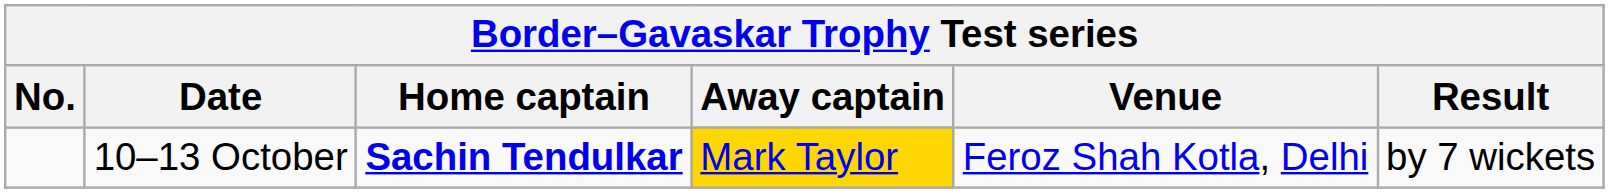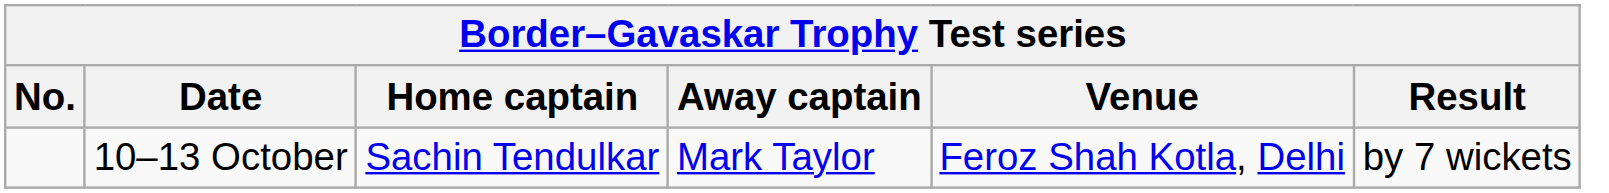(524, 156) bold -> (512, 156) normal
(799, 156) gold background -> (776, 156) no background
